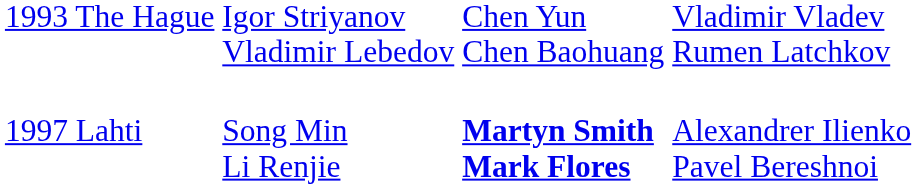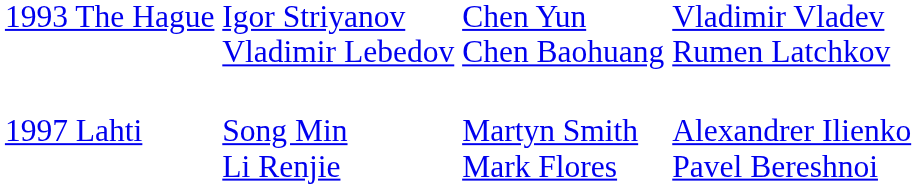(558, 148) bold -> (550, 148) normal
